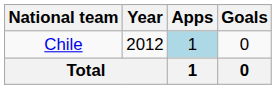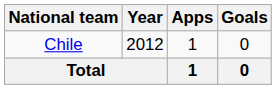(192, 44) lightblue background -> (192, 44) no background
